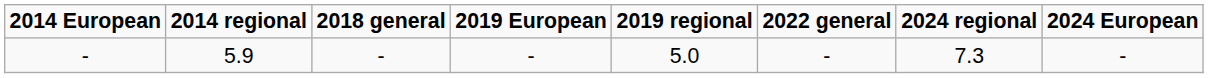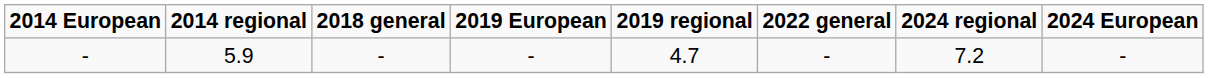(685, 55) 5.0 -> (685, 55) 4.7
(969, 55) 7.3 -> (969, 55) 7.2
